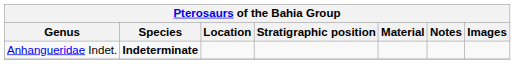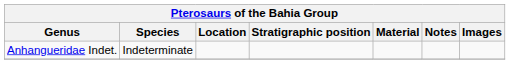(160, 50) bold -> (158, 50) normal
